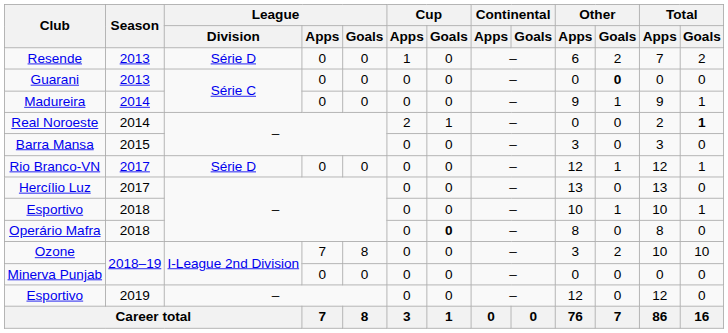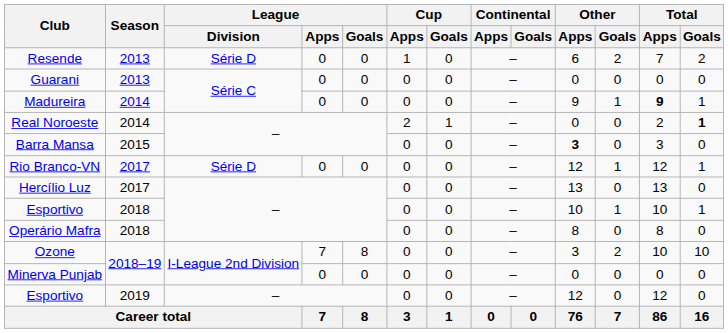(618, 79) bold -> (618, 79) normal
(660, 101) normal -> (660, 101) bold
(575, 144) normal -> (575, 144) bold
(449, 230) bold -> (449, 230) normal
